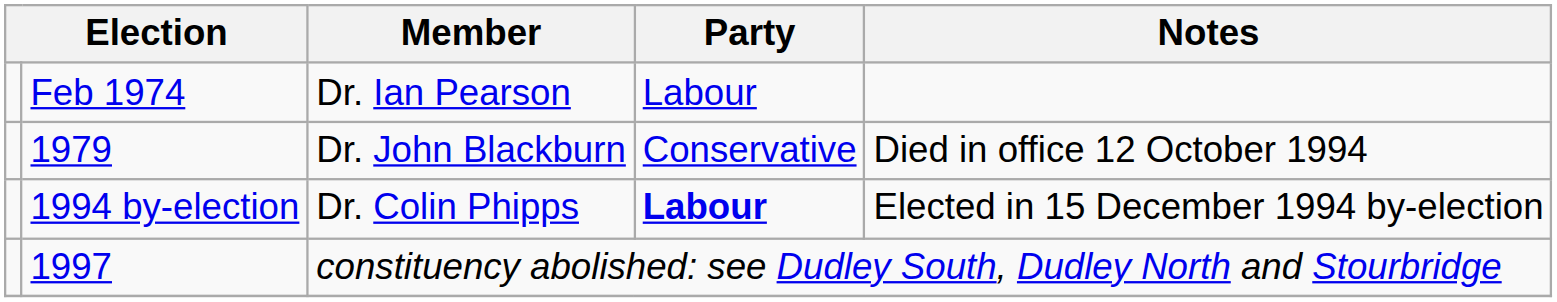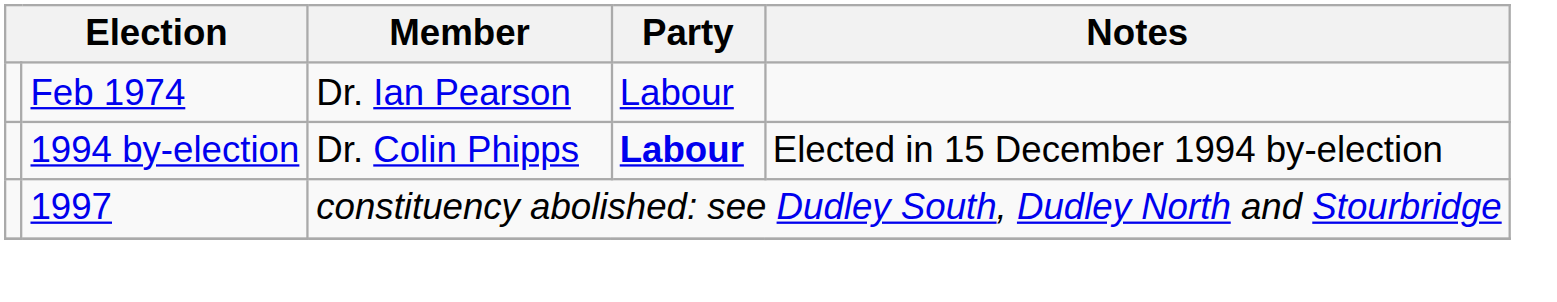- row: (71, 149)
